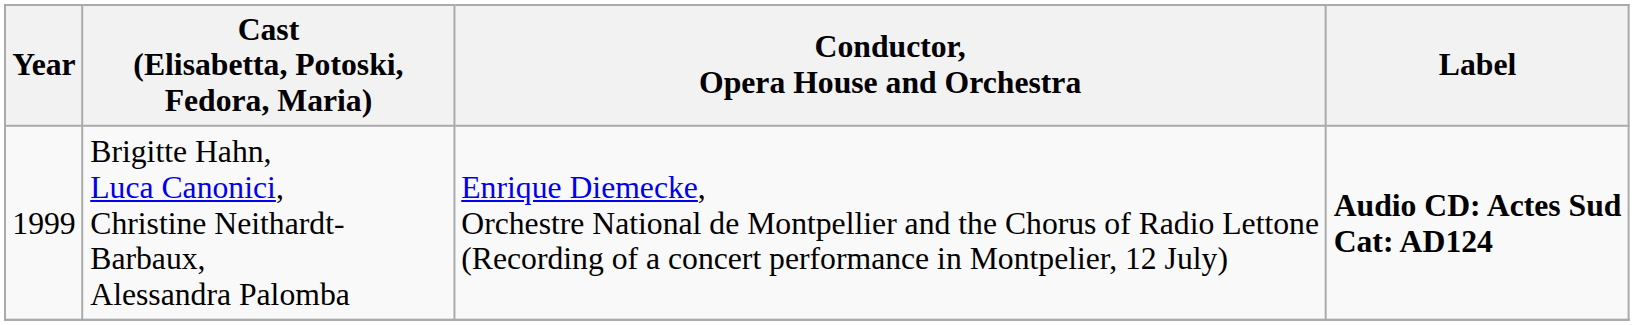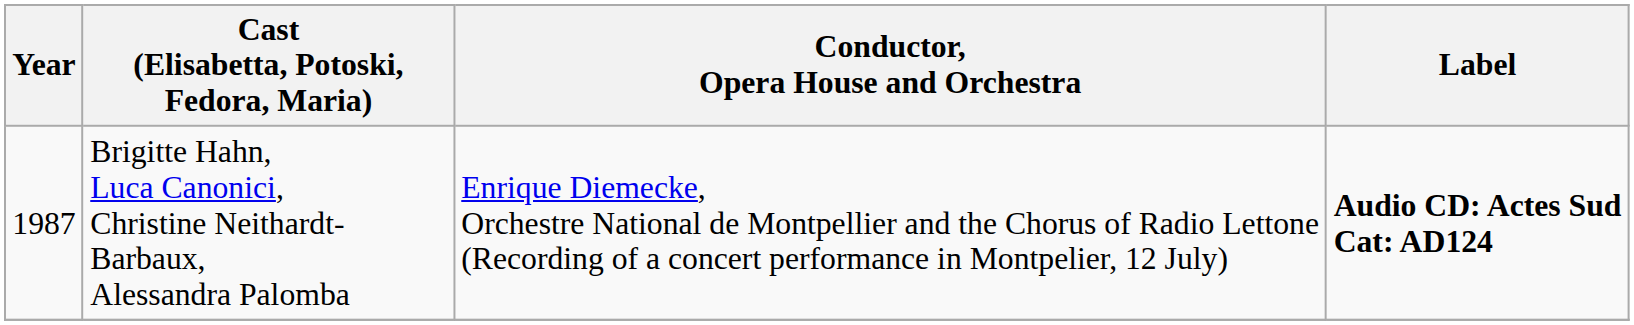(44, 222) 1999 -> (44, 222) 1987
